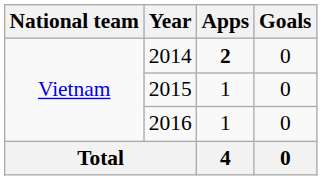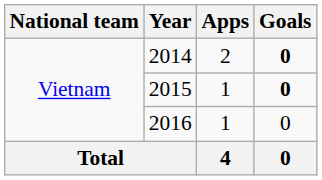(225, 55) bold -> (225, 55) normal
(285, 55) normal -> (285, 55) bold
(285, 89) normal -> (285, 89) bold
